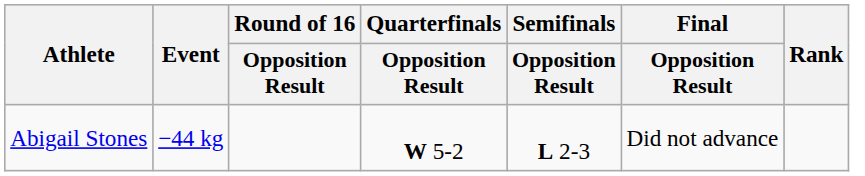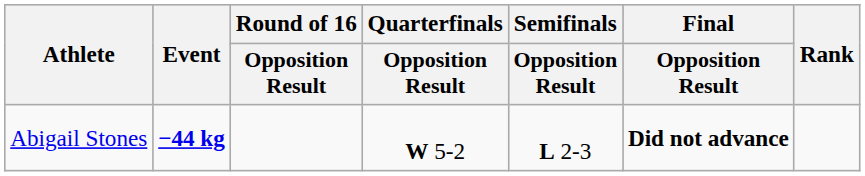(191, 137) normal -> (192, 137) bold
(702, 137) normal -> (708, 137) bold
